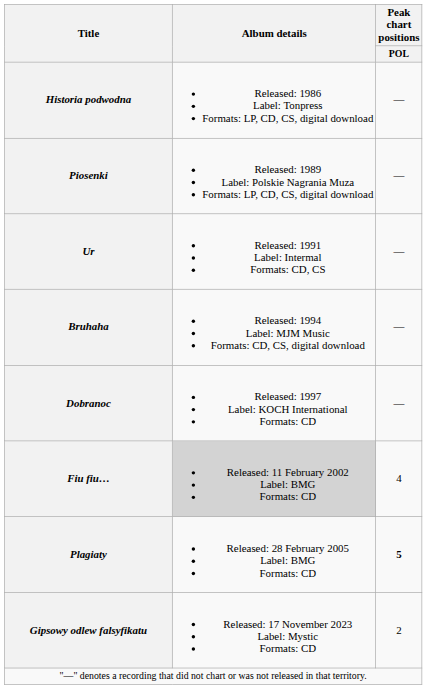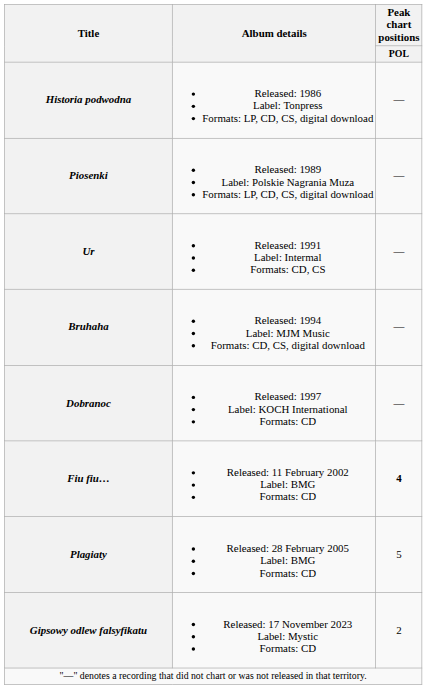(274, 485) lightgrey background -> (274, 485) no background
(399, 478) normal -> (399, 478) bold
(399, 554) bold -> (399, 554) normal
